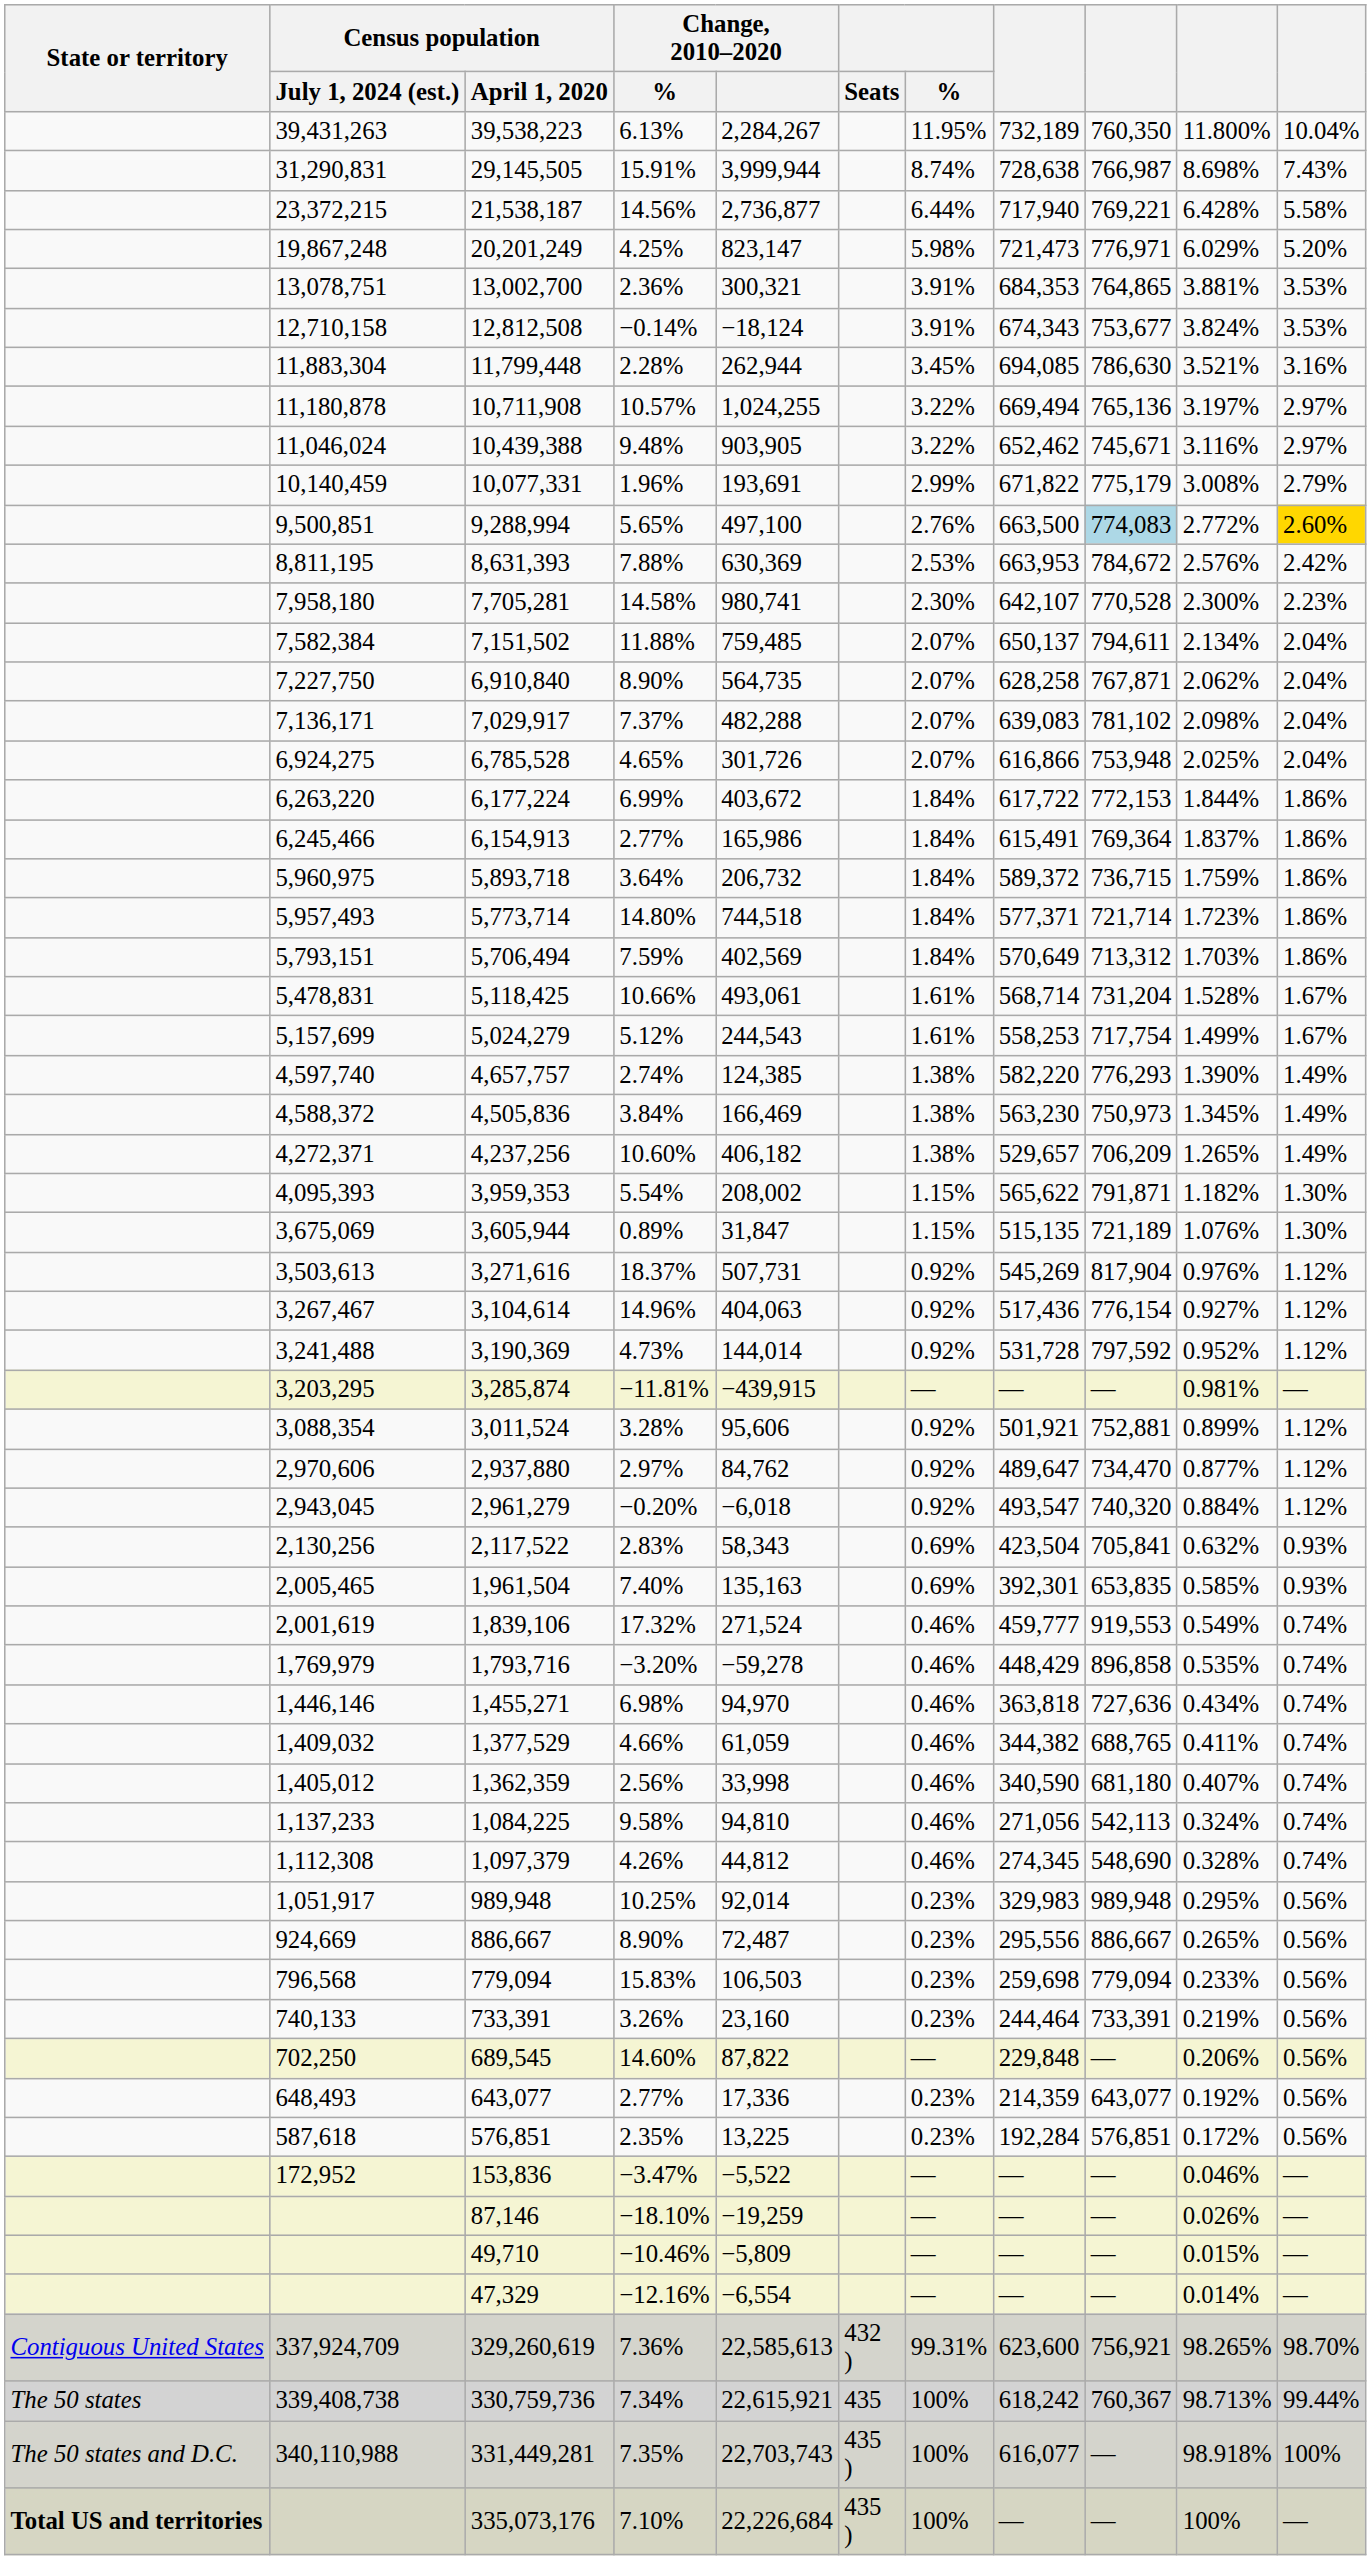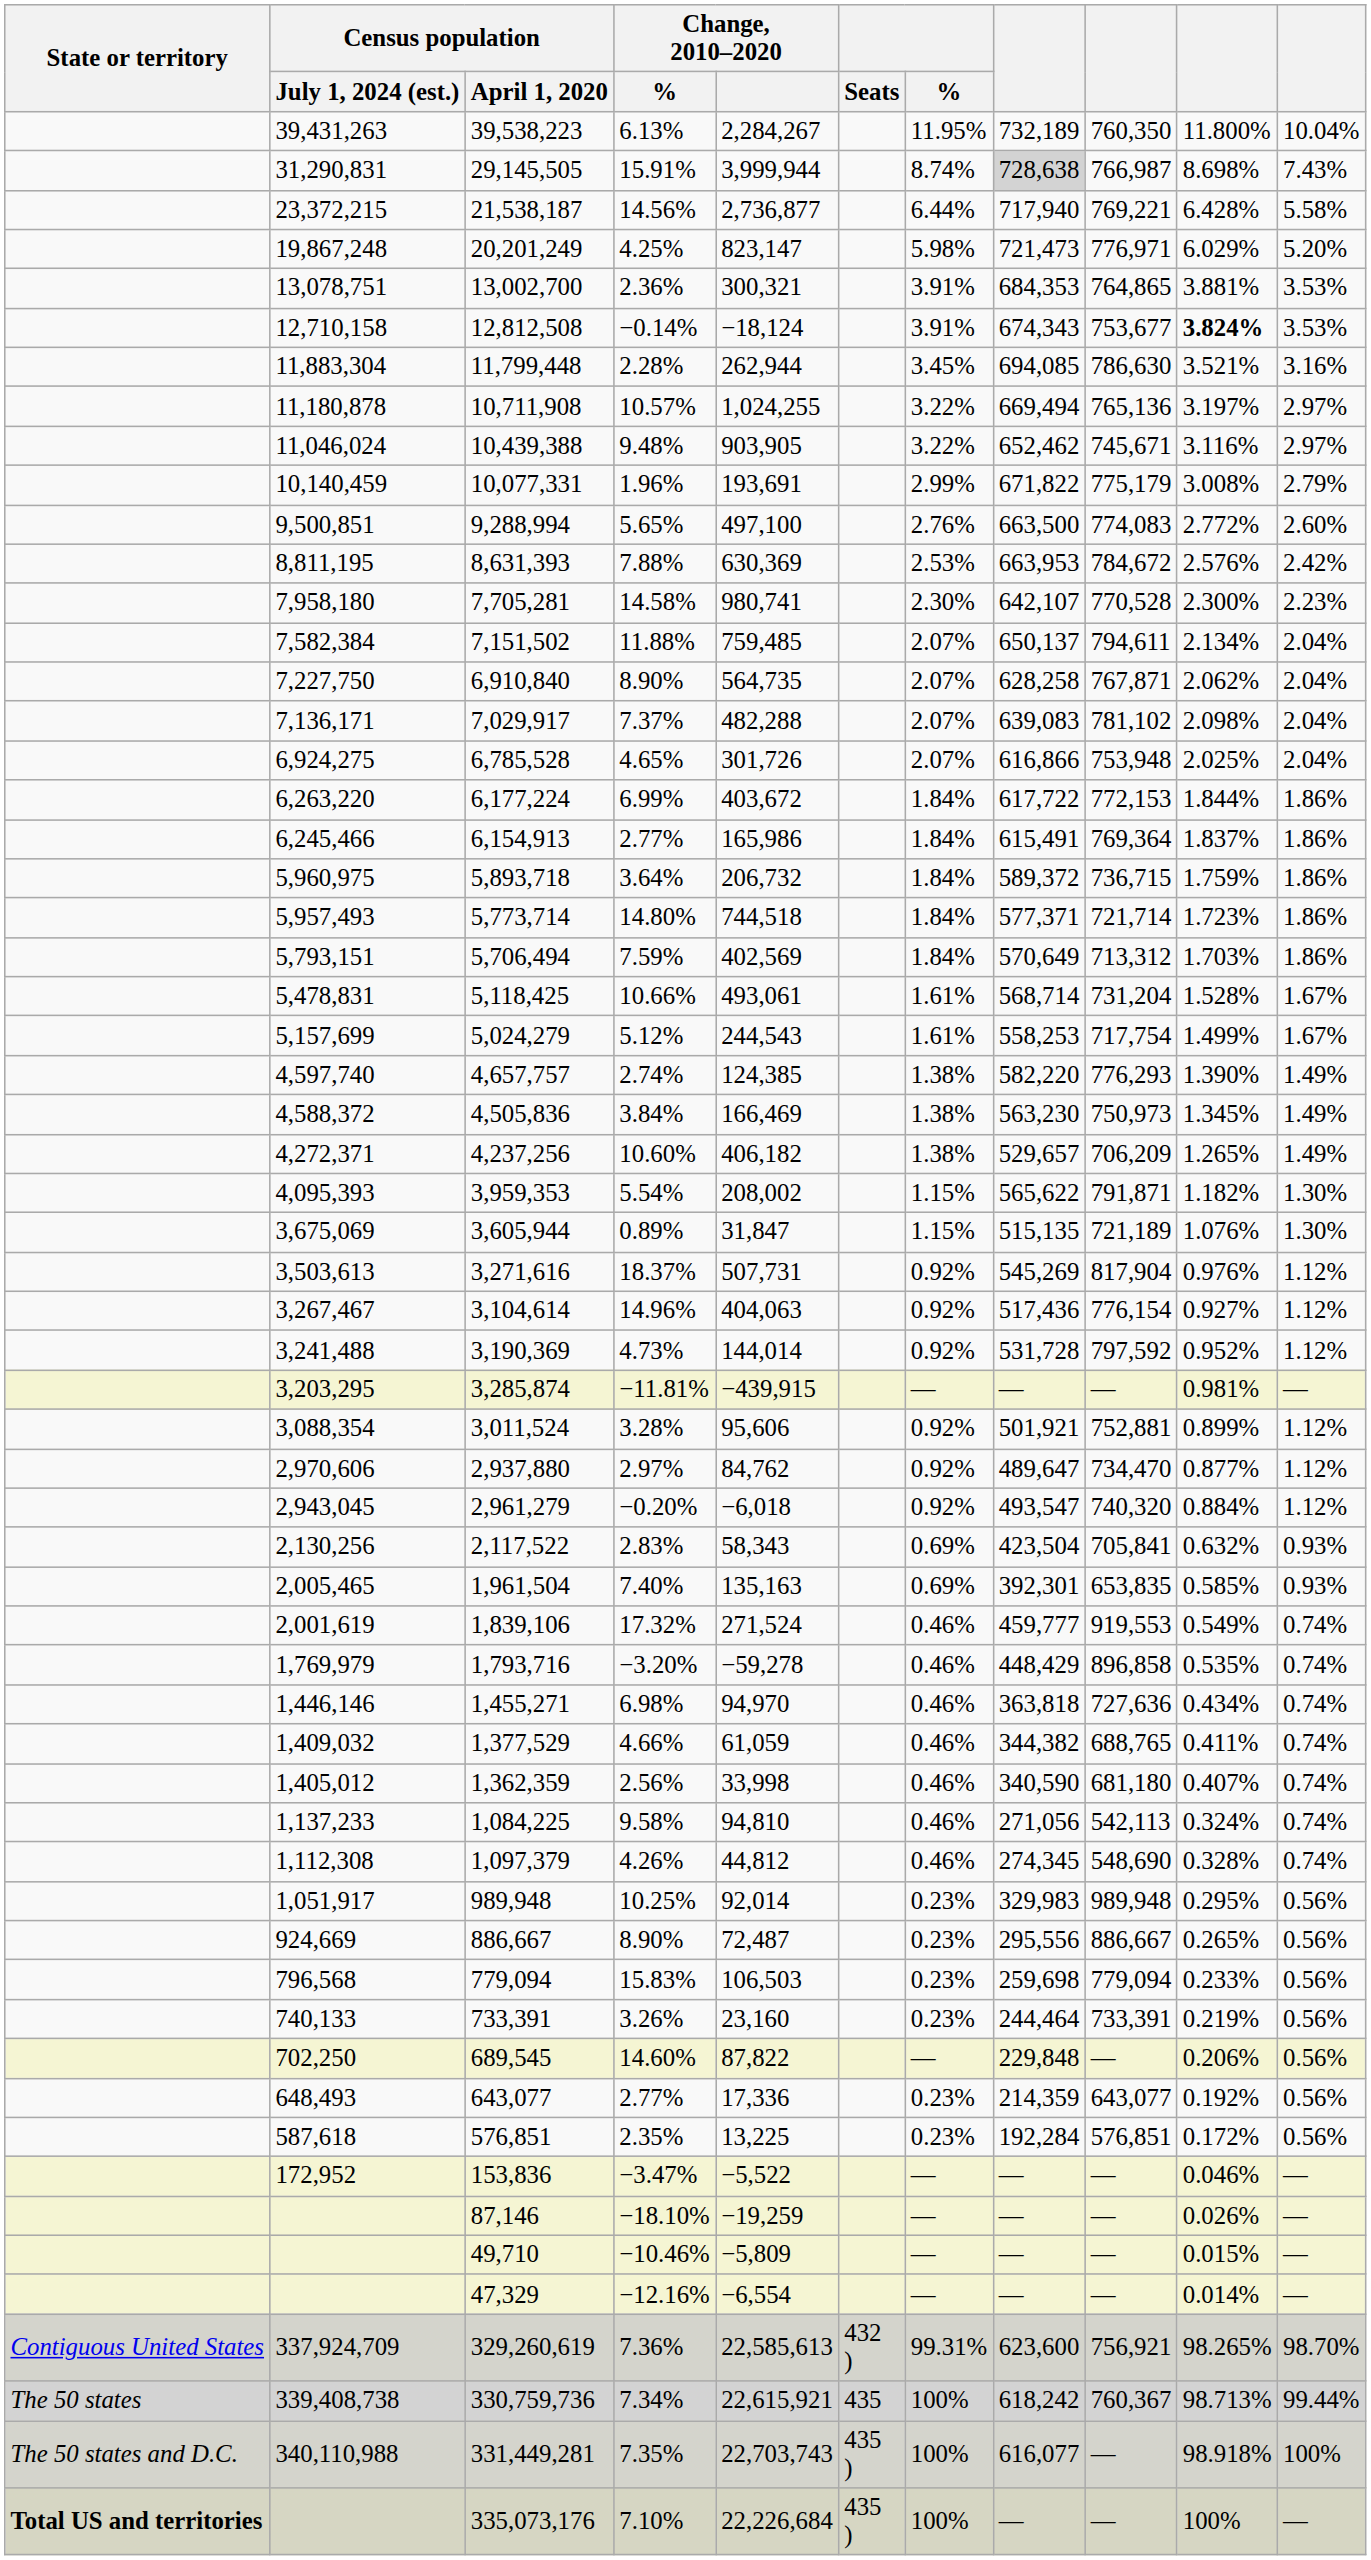(1039, 170) no background -> (1039, 170) lightgrey background
(1221, 327) normal -> (1223, 327) bold
(1131, 524) lightblue background -> (1131, 524) no background
(1315, 524) gold background -> (1315, 524) no background
